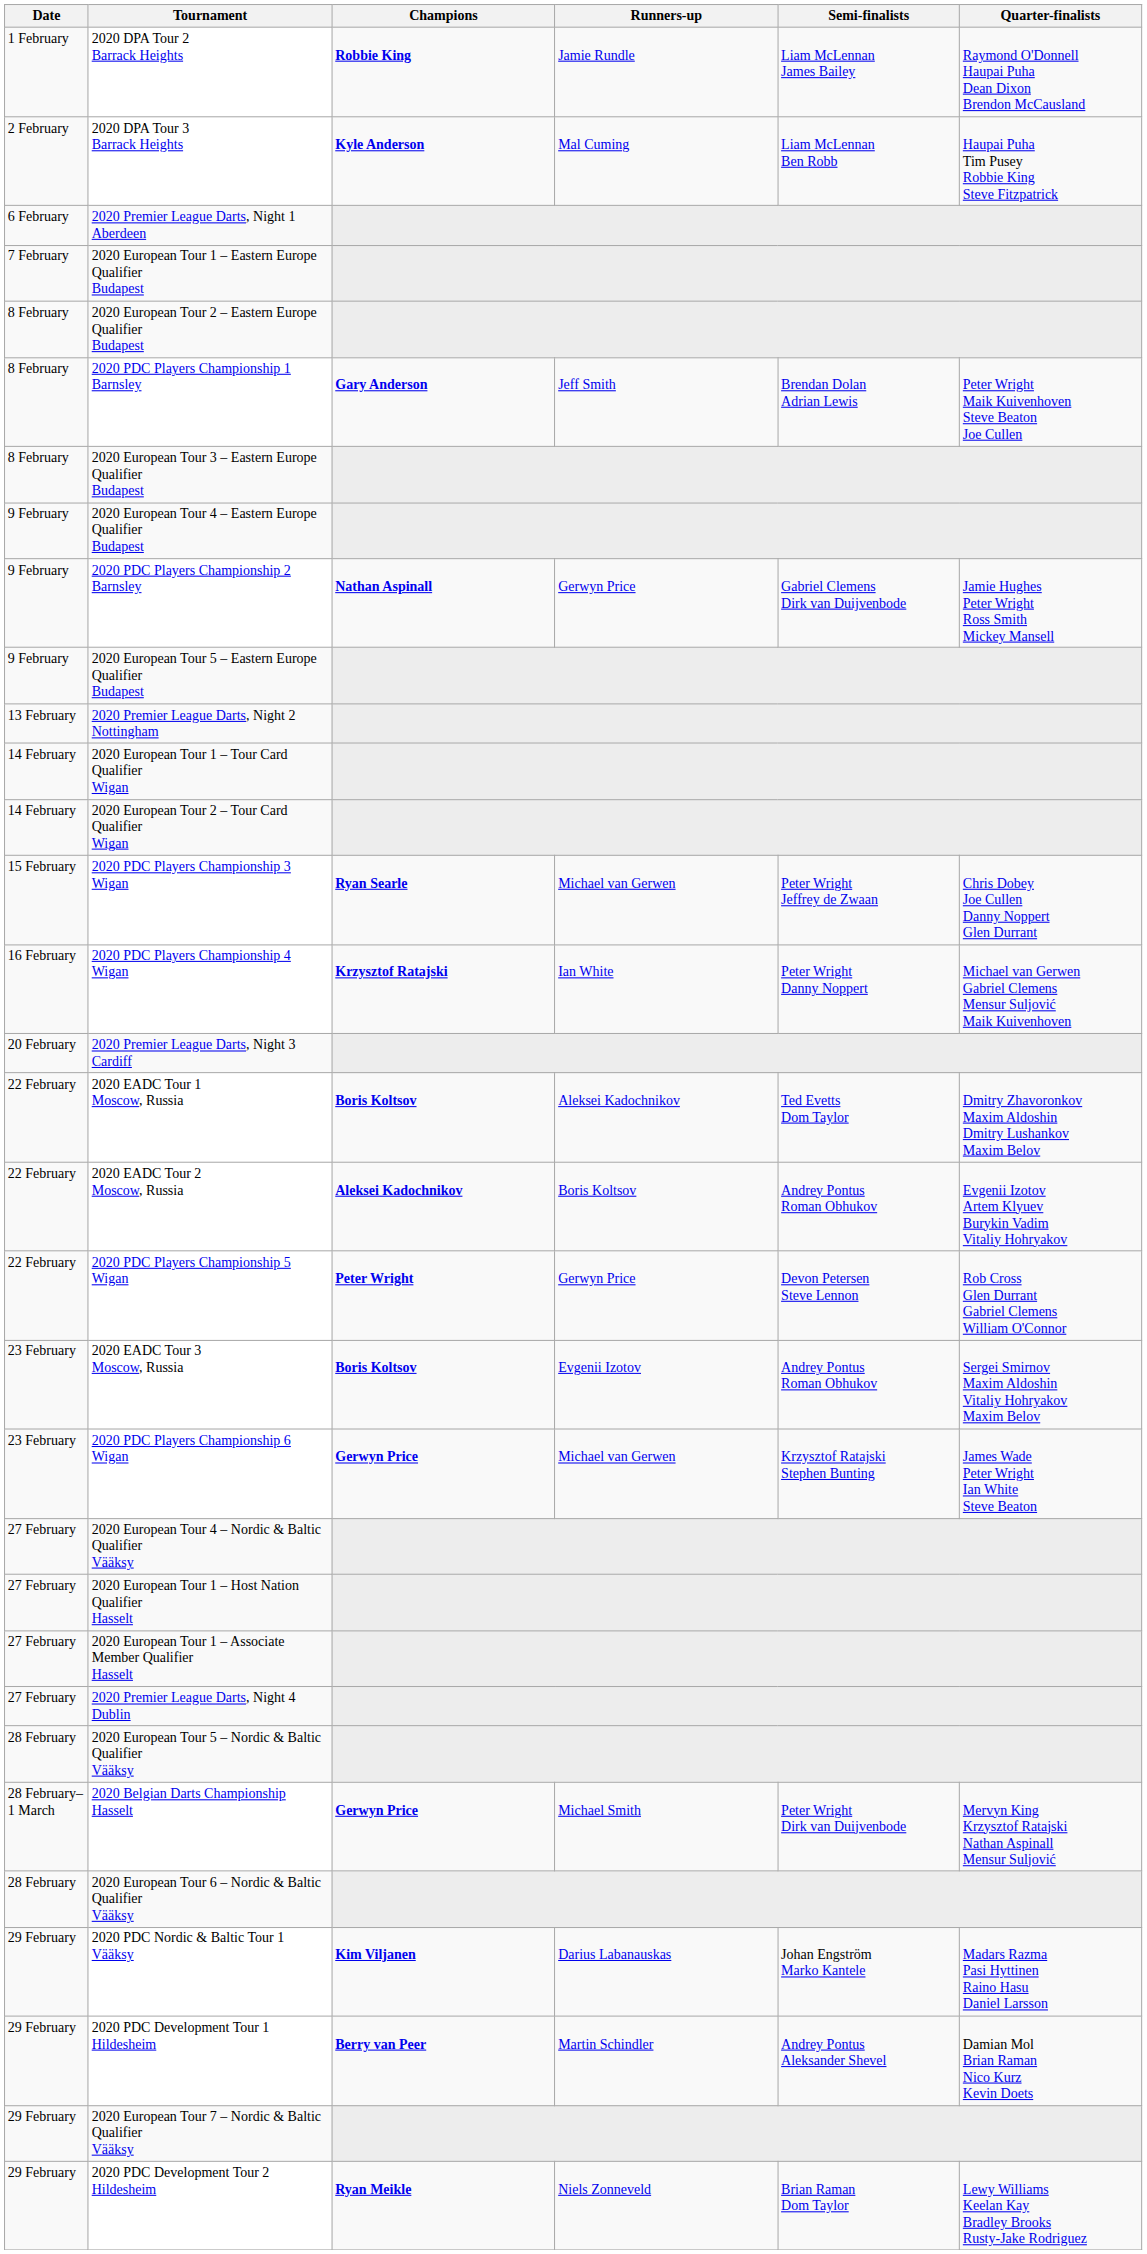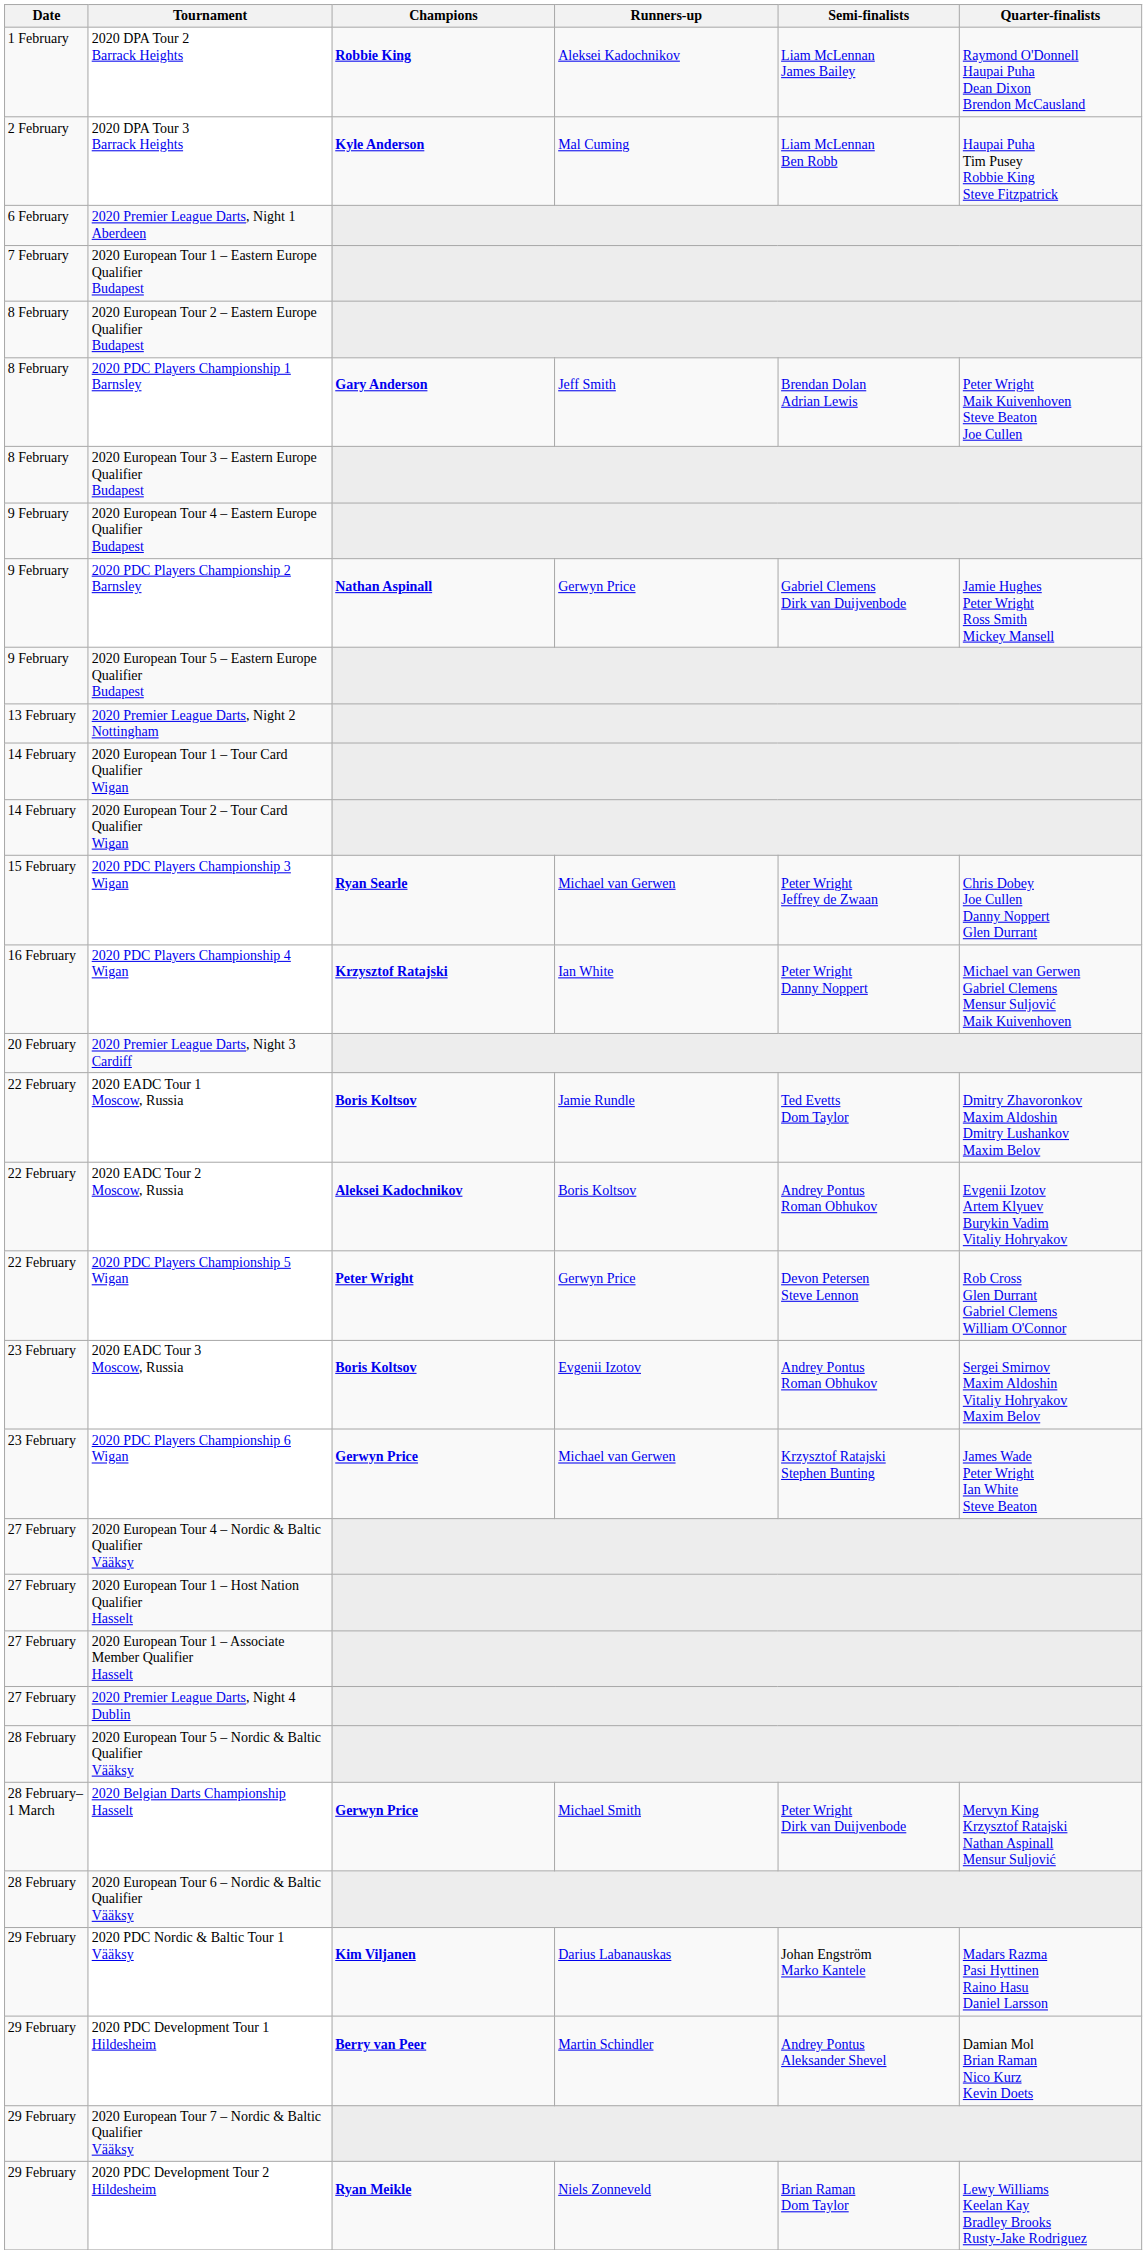(596, 55) Jamie Rundle -> (619, 55) Aleksei Kadochnikov
(619, 1100) Aleksei Kadochnikov -> (596, 1100) Jamie Rundle
